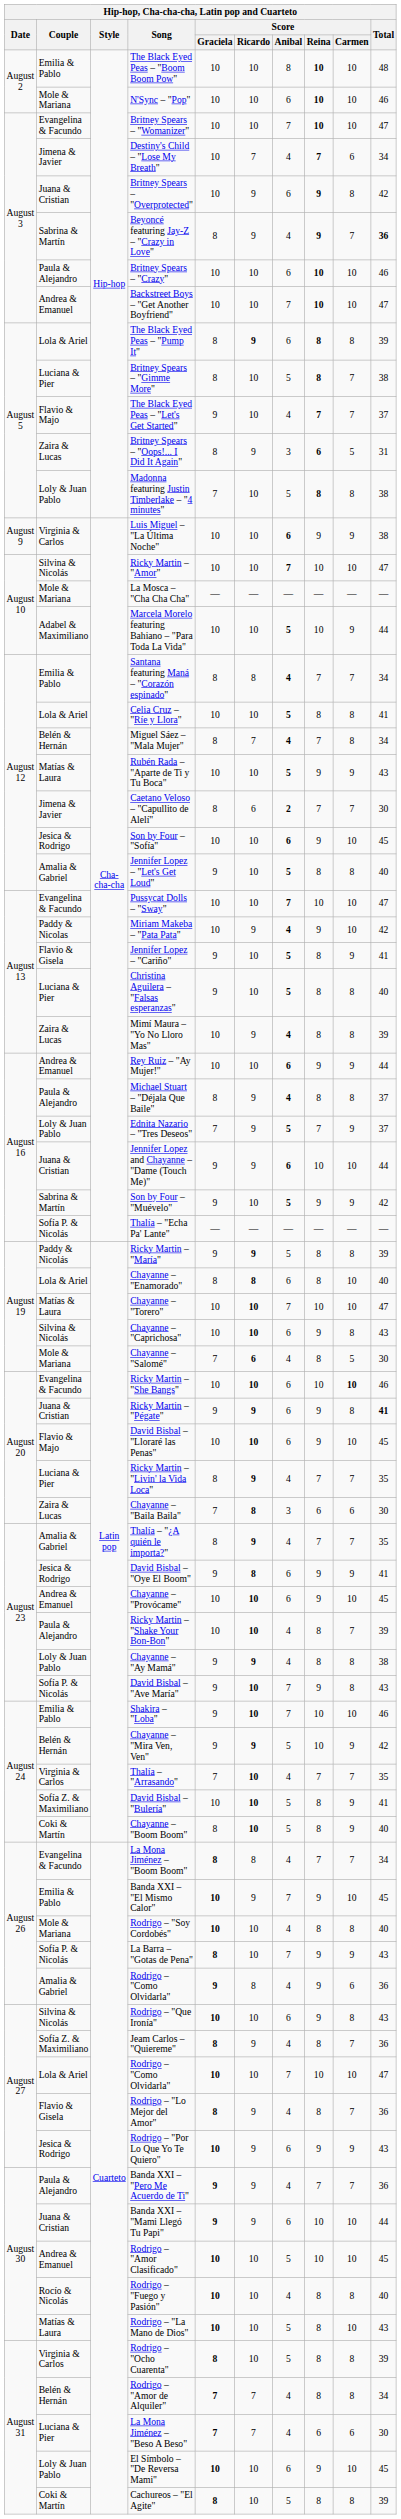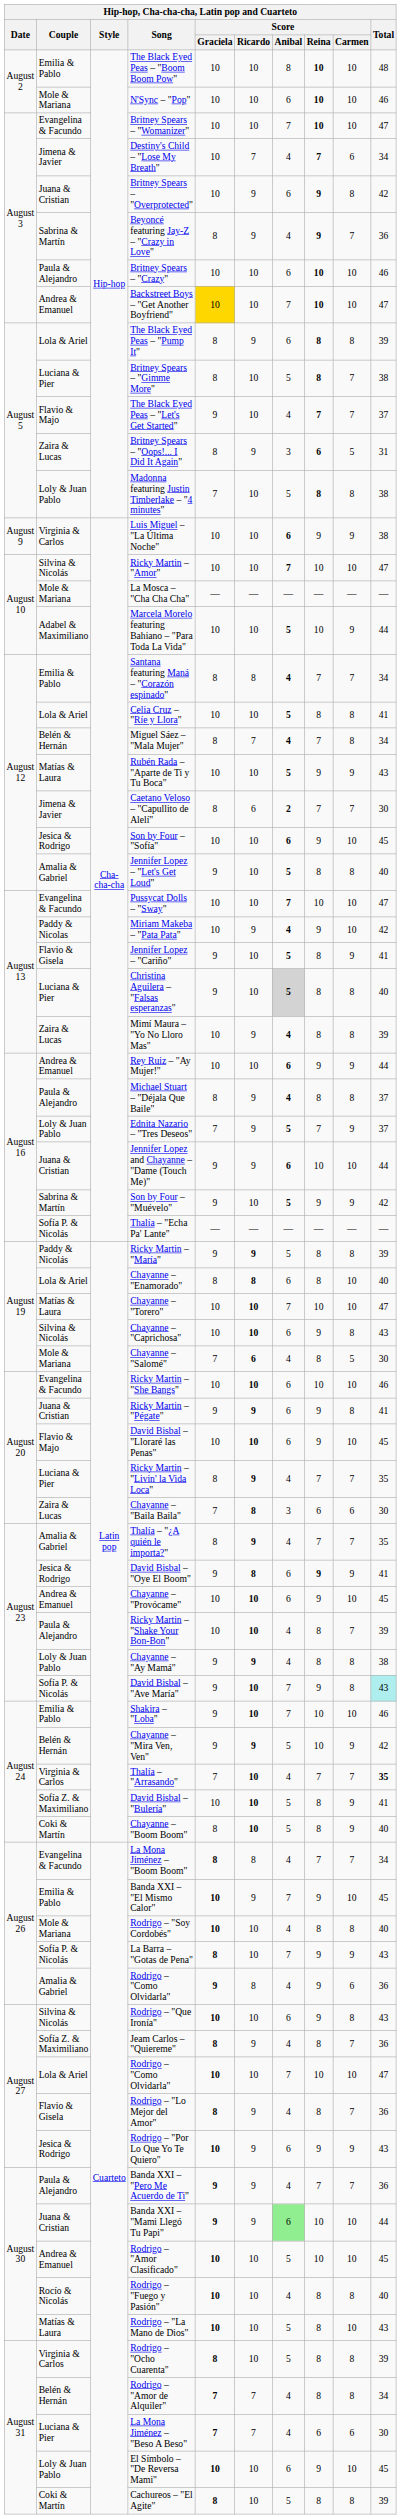(384, 236) bold -> (384, 236) normal
(215, 304) no background -> (215, 304) gold background
(253, 341) bold -> (253, 341) normal
(288, 992) no background -> (288, 992) lightgrey background
(352, 1384) bold -> (352, 1384) normal
(384, 1411) bold -> (384, 1411) normal
(319, 1573) normal -> (319, 1573) bold
(384, 1688) no background -> (384, 1688) paleturquoise background
(384, 1777) normal -> (384, 1777) bold
(288, 2222) no background -> (288, 2222) lightgreen background
